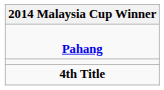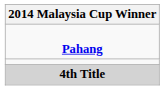(82, 74) no background -> (82, 74) lightgrey background
